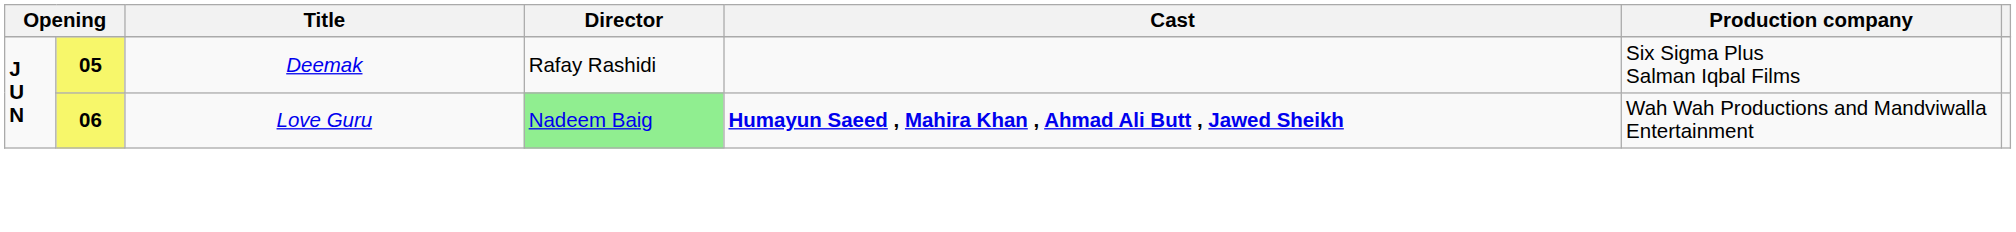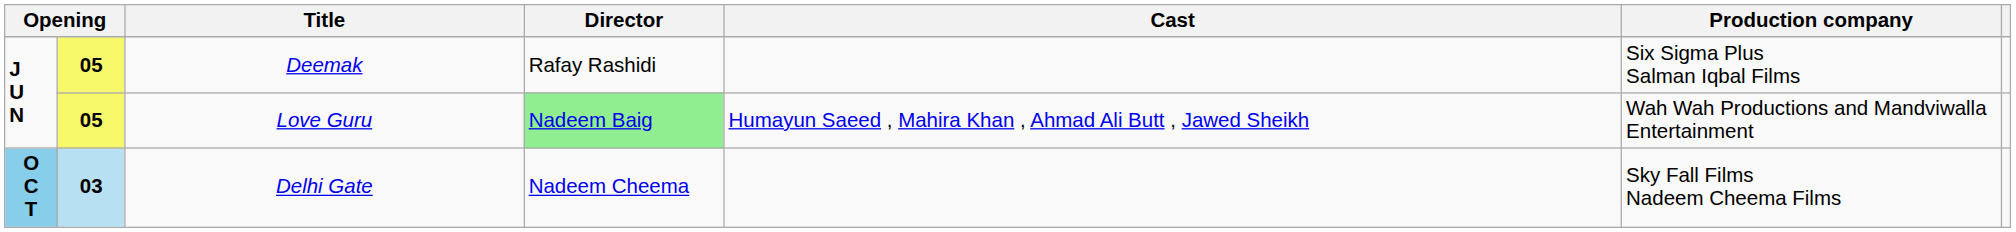(90, 120) 06 -> (91, 120) 05
(1036, 120) bold -> (1019, 120) normal
+ row: (324, 187)
